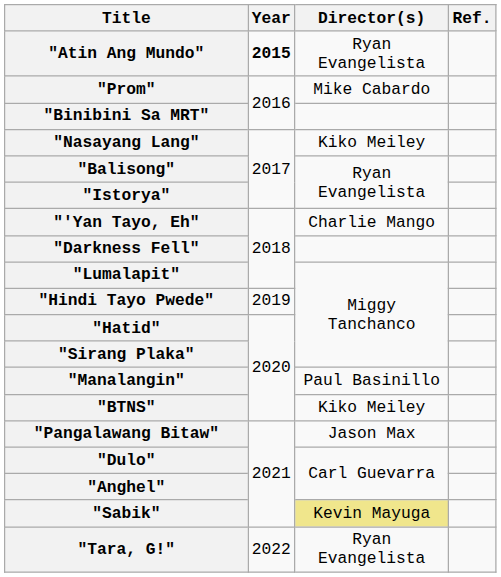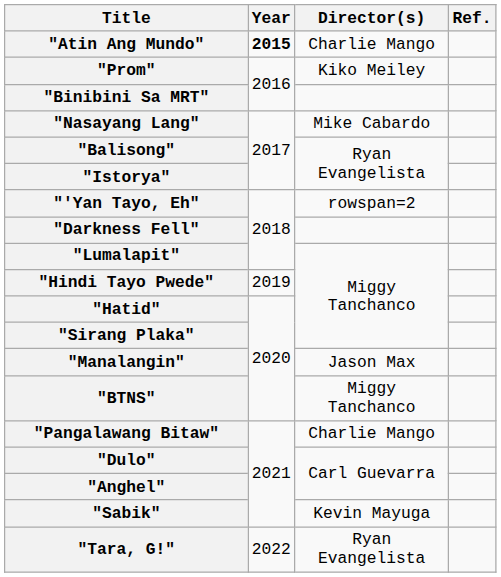(372, 54) Ryan Evangelista -> (372, 44) Charlie Mango
(372, 90) Mike Cabardo -> (372, 71) Kiko Meiley
(372, 143) Kiko Meiley -> (372, 124) Mike Cabardo
(372, 222) Charlie Mango -> (372, 203) rowspan=2
(372, 381) Paul Basinillo -> (372, 362) Jason Max
(372, 407) Kiko Meiley -> (372, 398) Miggy Tanchanco
(372, 434) Jason Max -> (372, 434) Charlie Mango
(372, 513) khaki background -> (372, 513) no background
